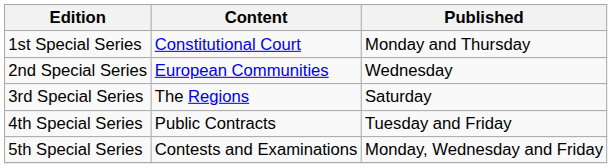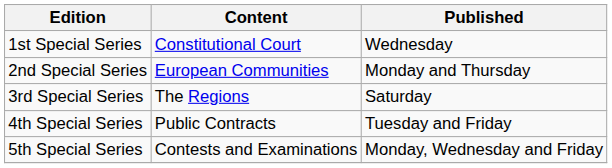(448, 44) Monday and Thursday -> (409, 44) Wednesday
(409, 70) Wednesday -> (448, 70) Monday and Thursday
